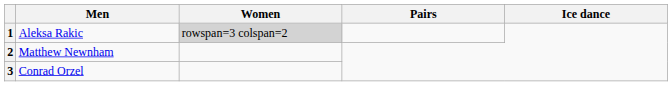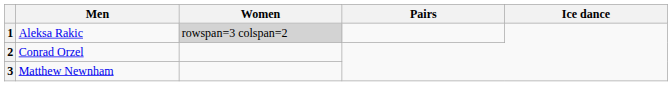(66, 52) Matthew Newnham -> (51, 52) Conrad Orzel
(51, 71) Conrad Orzel -> (66, 71) Matthew Newnham
